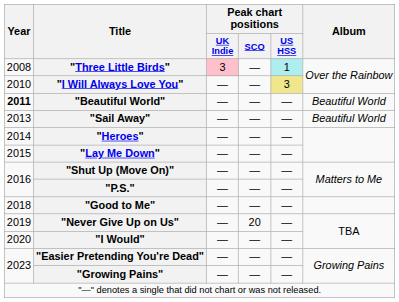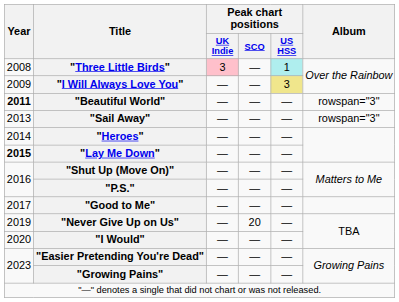(19, 84) 2010 -> (19, 84) 2009
(349, 101) Beautiful World -> (349, 101) rowspan="3"
(349, 119) Beautiful World -> (349, 119) rowspan="3"
(19, 153) normal -> (19, 153) bold
(19, 205) 2018 -> (19, 205) 2017
